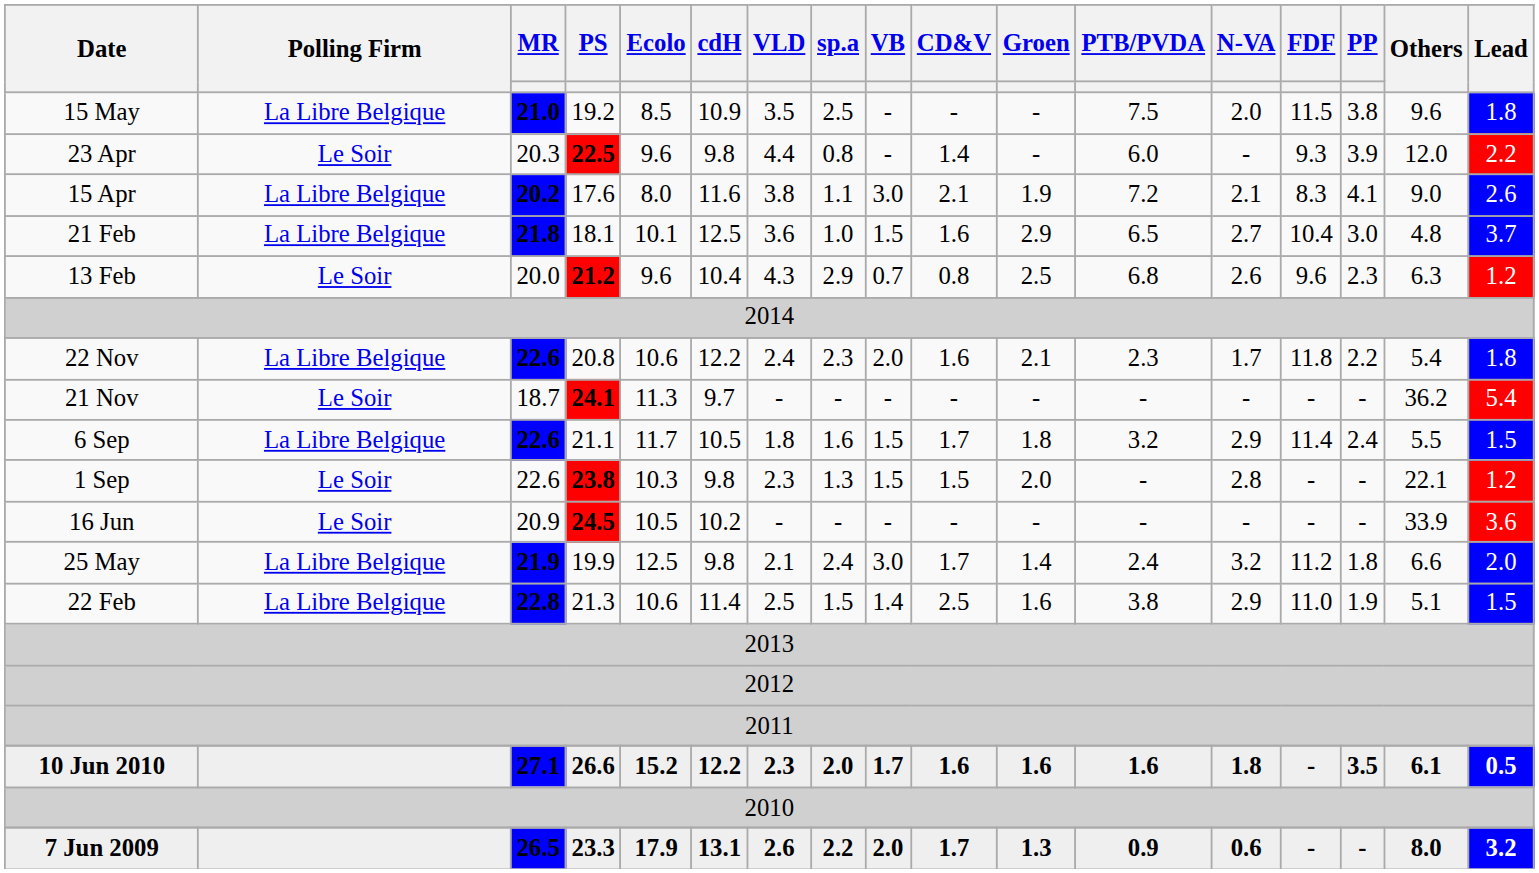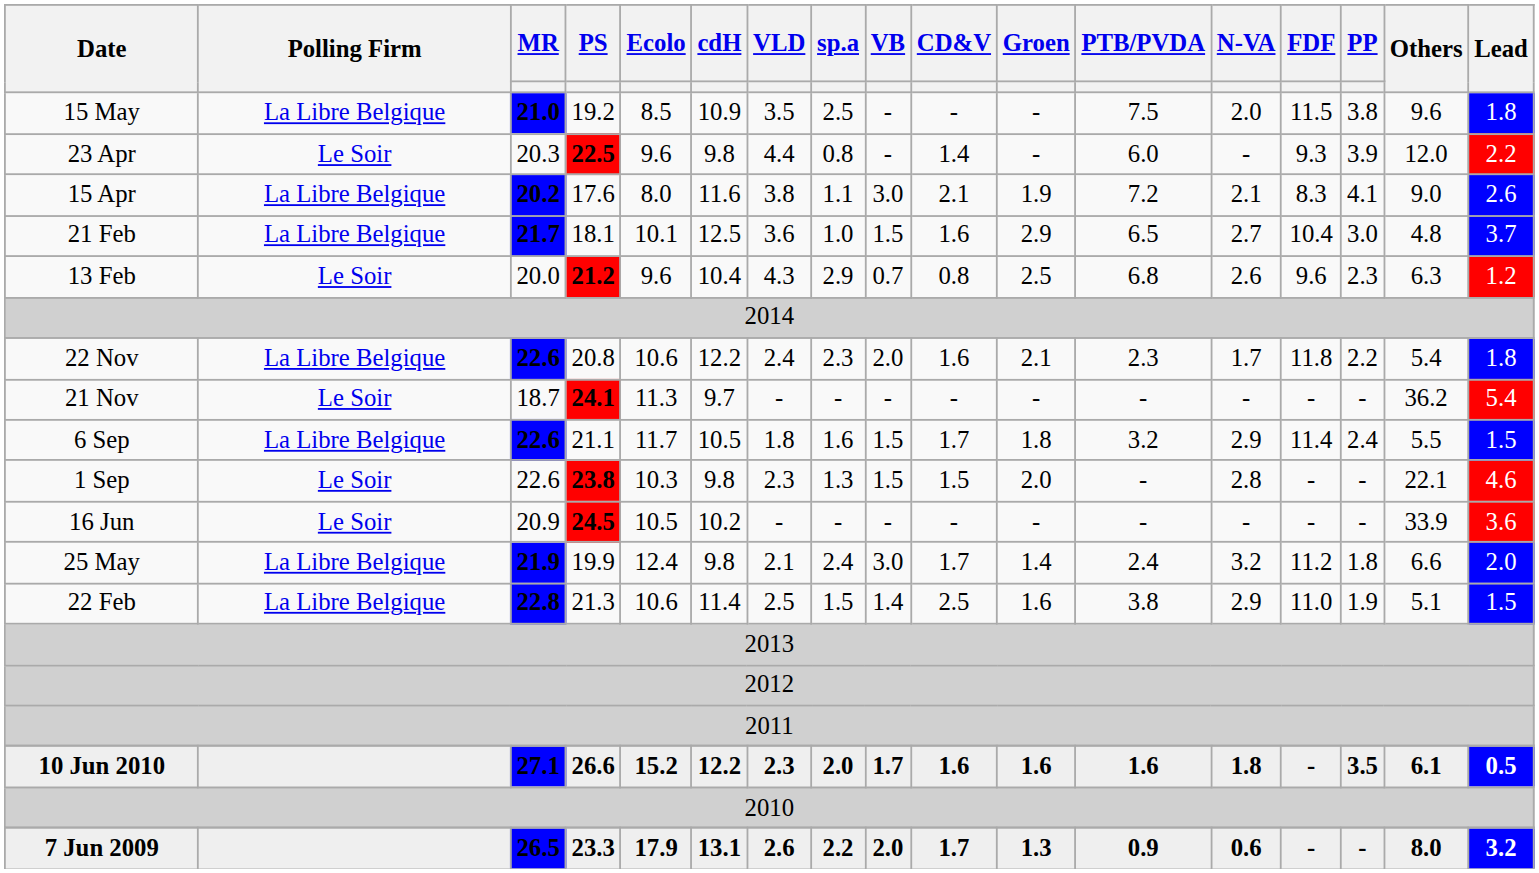(538, 235) 21.8 -> (538, 235) 21.7
(1501, 480) 1.2 -> (1501, 480) 4.6
(656, 561) 12.5 -> (656, 561) 12.4
